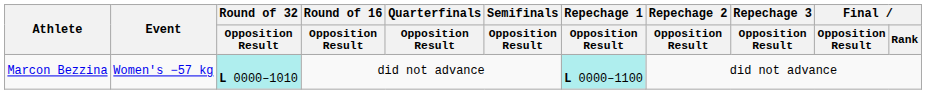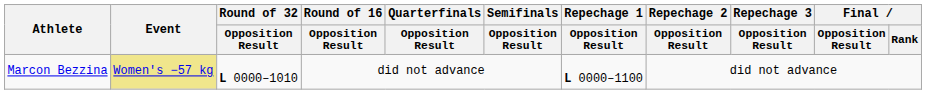(163, 71) no background -> (163, 71) khaki background
(259, 79) paleturquoise background -> (259, 79) no background
(604, 79) paleturquoise background -> (604, 79) no background
